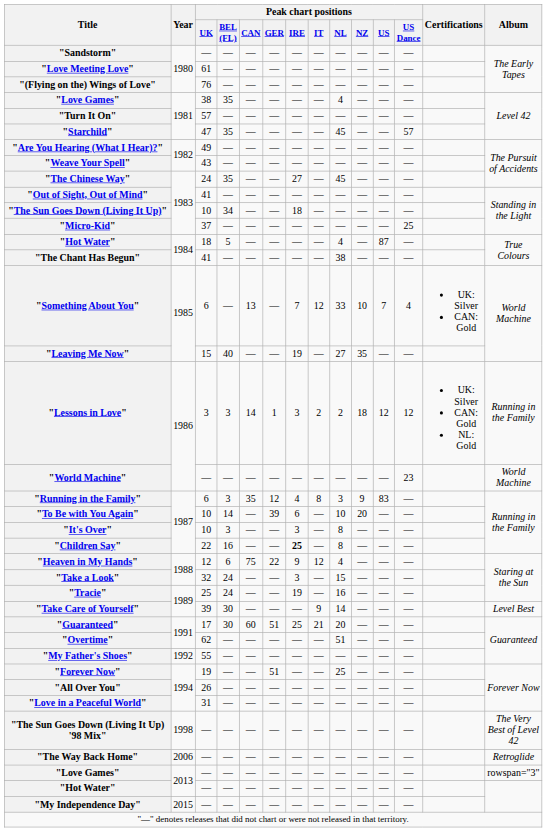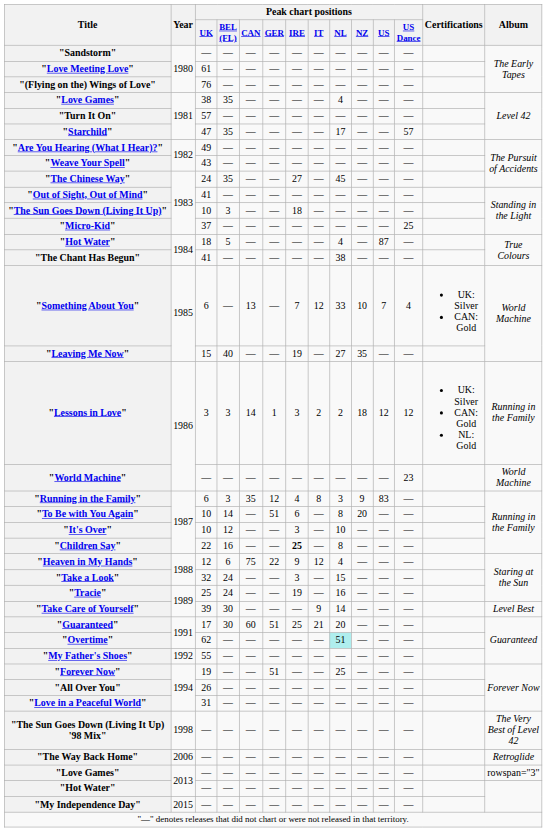(340, 132) 45 -> (340, 132) 17
(228, 210) 34 -> (228, 210) 3
(274, 514) 39 -> (274, 514) 51
(340, 514) 10 -> (340, 514) 8
(228, 530) 3 -> (228, 530) 12
(340, 530) 8 -> (340, 530) 10
(340, 640) no background -> (340, 640) paleturquoise background
